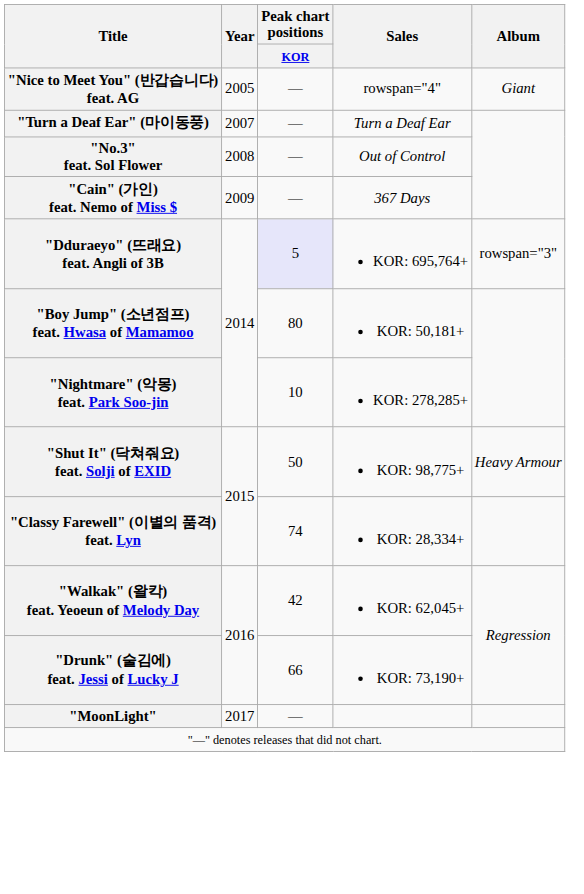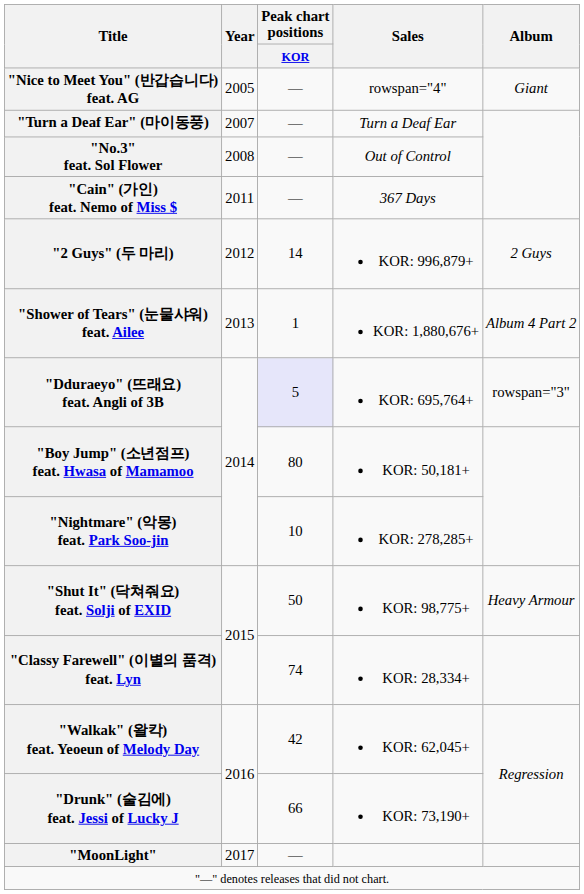(240, 197) 2009 -> (240, 197) 2011
+ row: (113, 253)
+ row: (113, 323)
